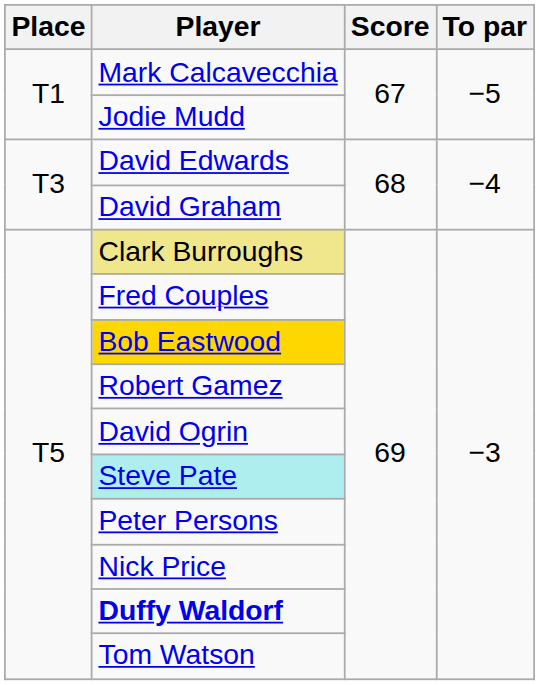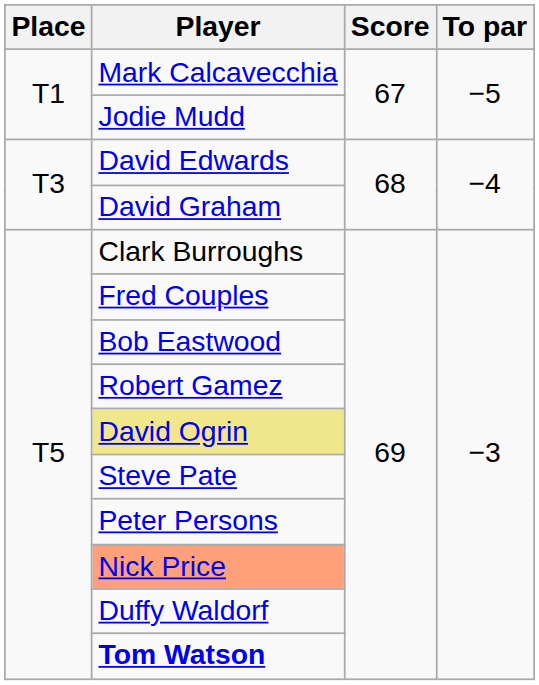(201, 251) khaki background -> (201, 251) no background
(190, 341) gold background -> (190, 341) no background
(173, 431) no background -> (173, 431) khaki background
(168, 476) paleturquoise background -> (168, 476) no background
(162, 565) no background -> (162, 565) lightsalmon background
(191, 610) bold -> (183, 610) normal
(177, 655) normal -> (182, 655) bold
